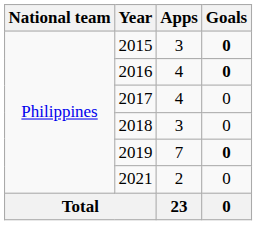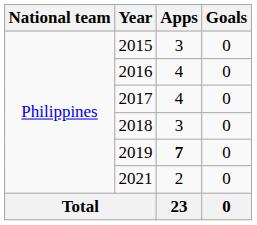(226, 44) bold -> (226, 44) normal
(226, 71) bold -> (226, 71) normal
(179, 152) normal -> (179, 152) bold
(226, 152) bold -> (226, 152) normal
